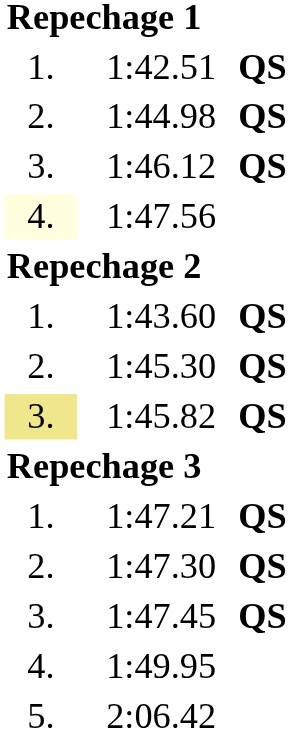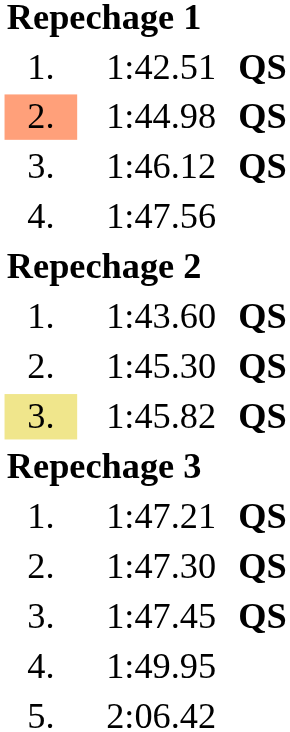(41, 116) no background -> (41, 116) lightsalmon background
(41, 216) lightyellow background -> (41, 216) no background
